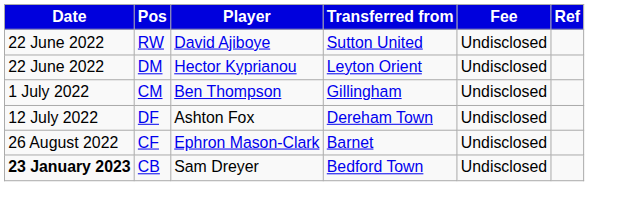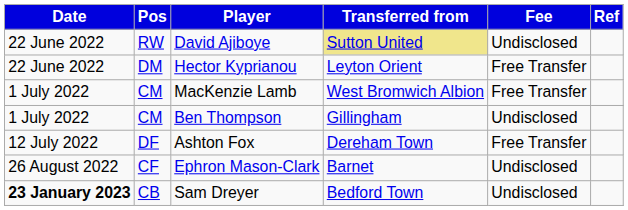(375, 42) no background -> (375, 42) khaki background
(504, 67) Undisclosed -> (539, 67) Free Transfer
+ row: (235, 92)
(504, 117) Undisclosed -> (539, 142) Free Transfer
